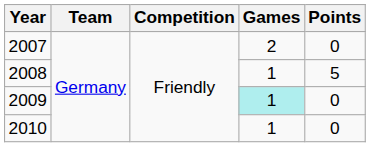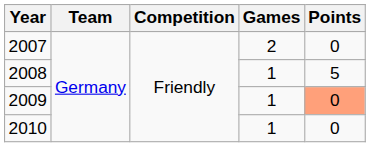(272, 100) paleturquoise background -> (272, 100) no background
(335, 100) no background -> (335, 100) lightsalmon background
